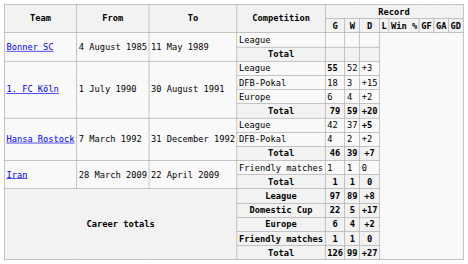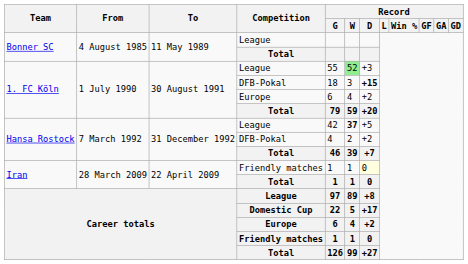(332, 68) bold -> (332, 68) normal
(352, 68) no background -> (352, 68) lightgreen background
(370, 82) normal -> (370, 82) bold
(352, 125) normal -> (352, 125) bold
(367, 125) bold -> (367, 125) normal
(364, 168) no background -> (364, 168) lightyellow background
